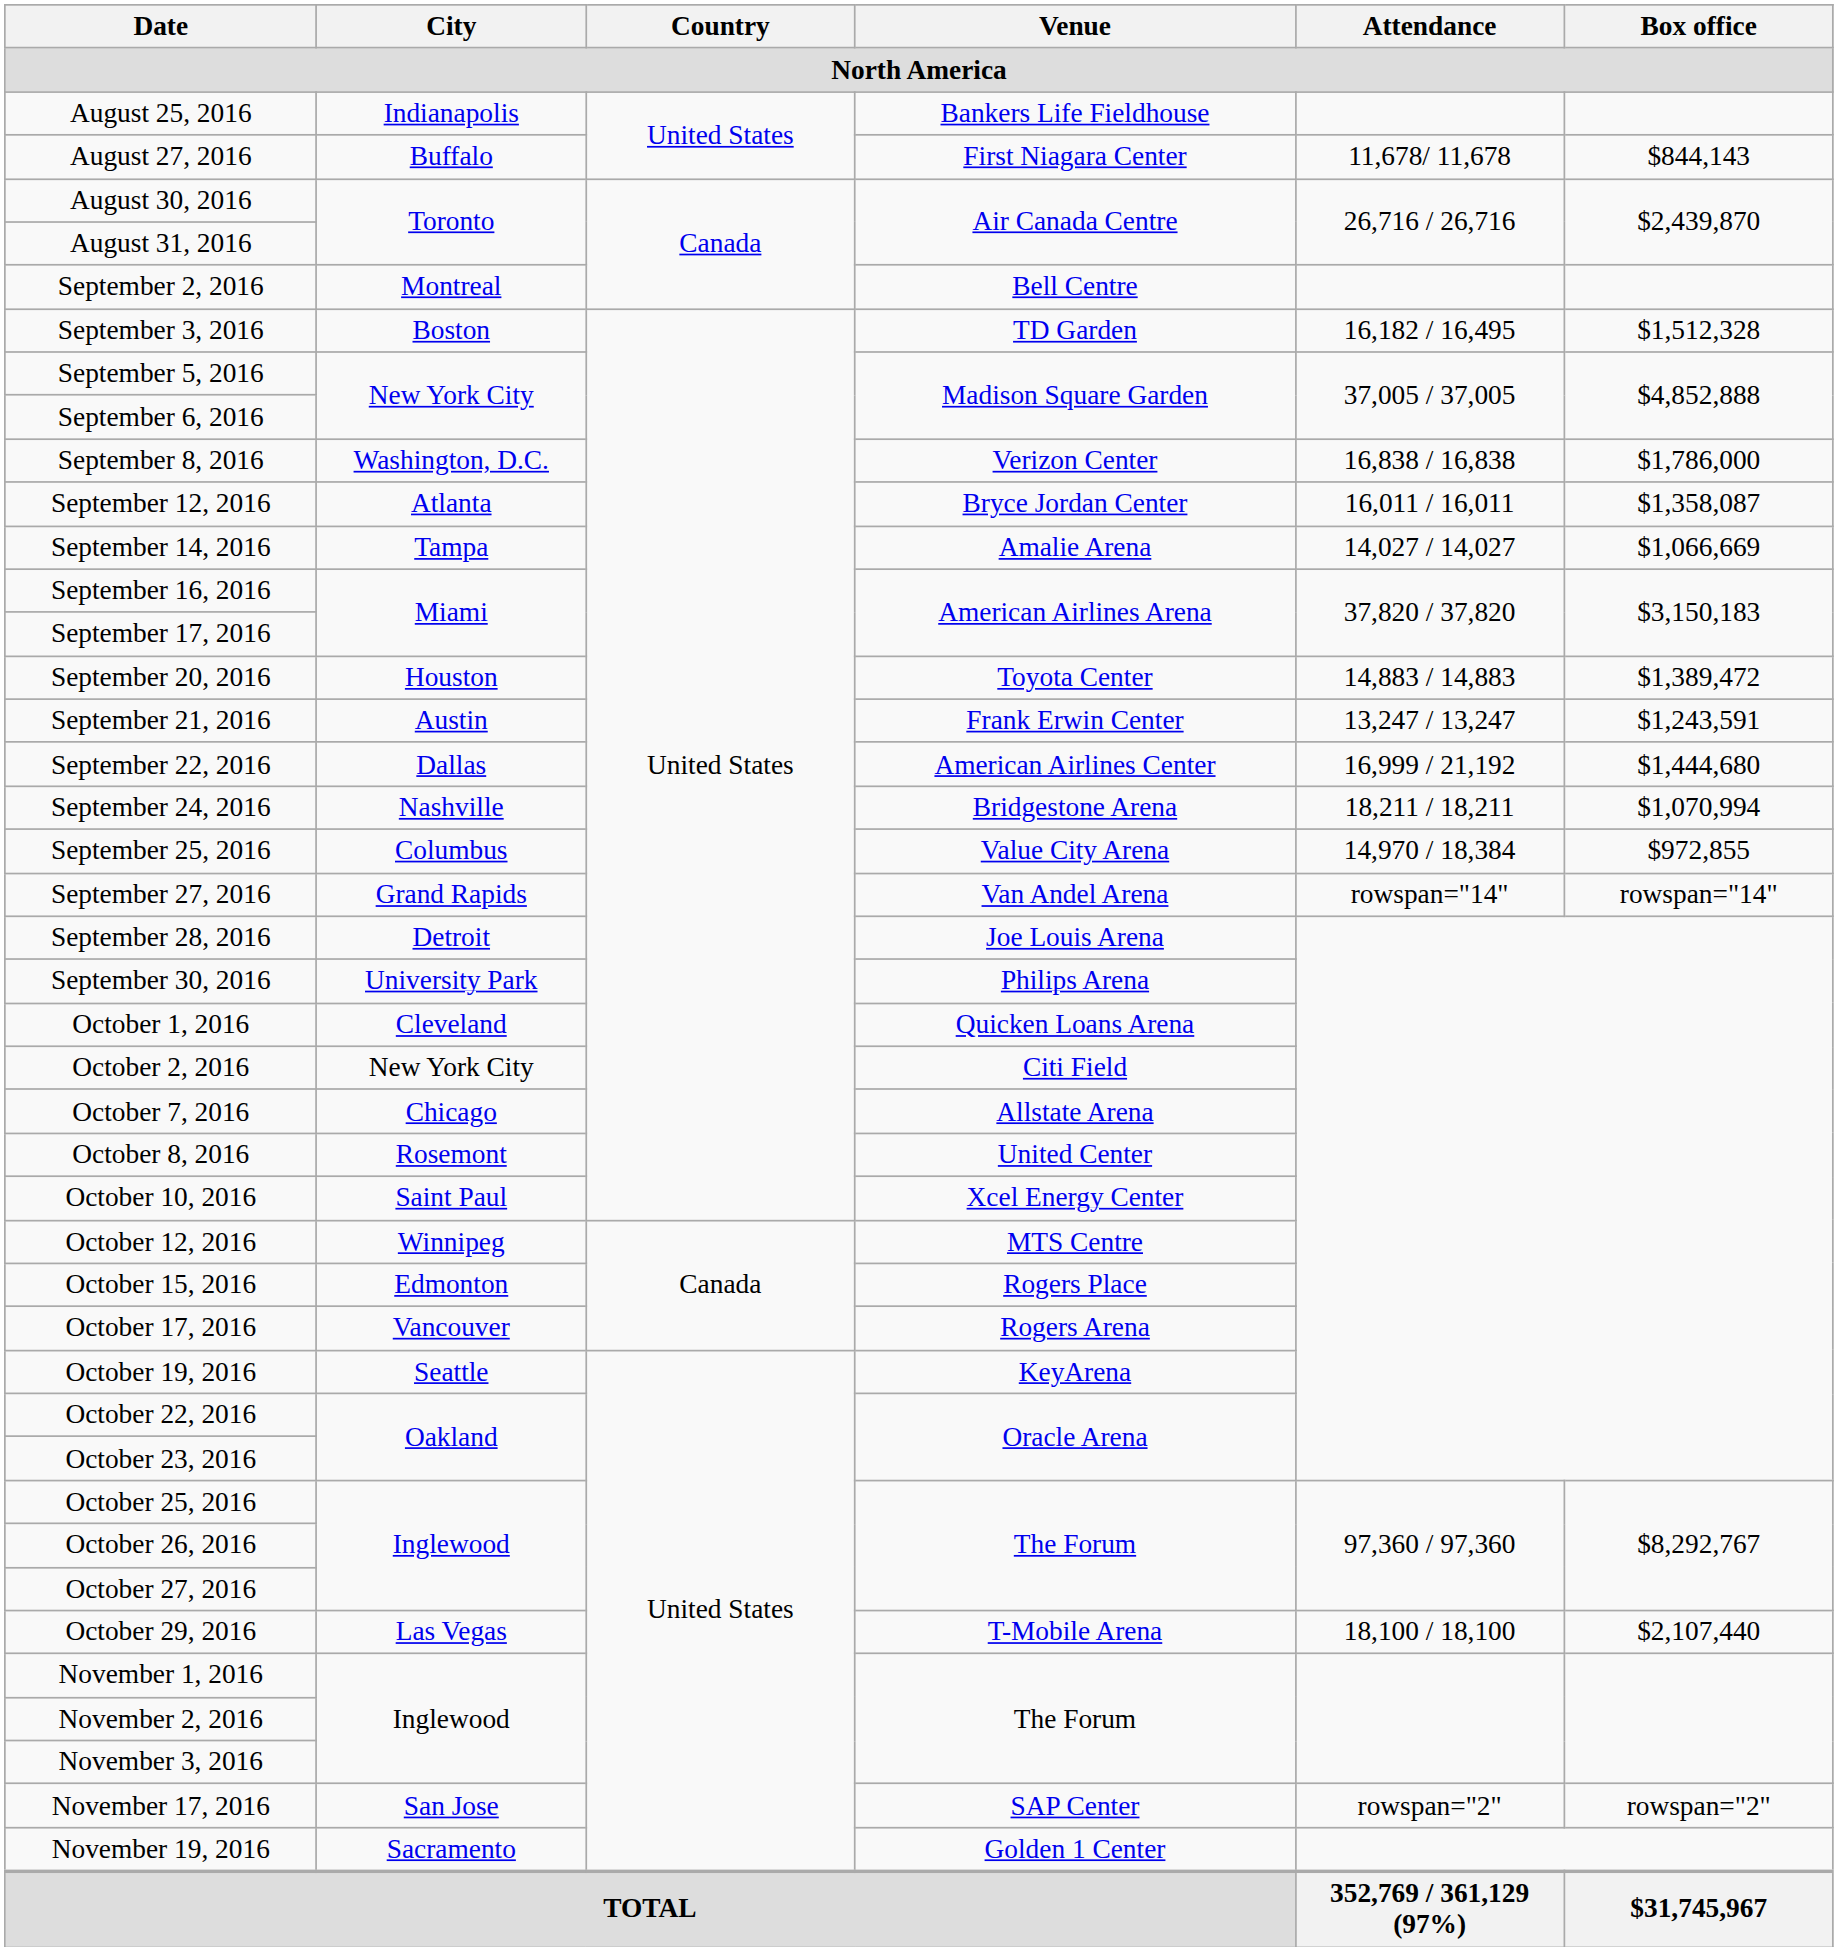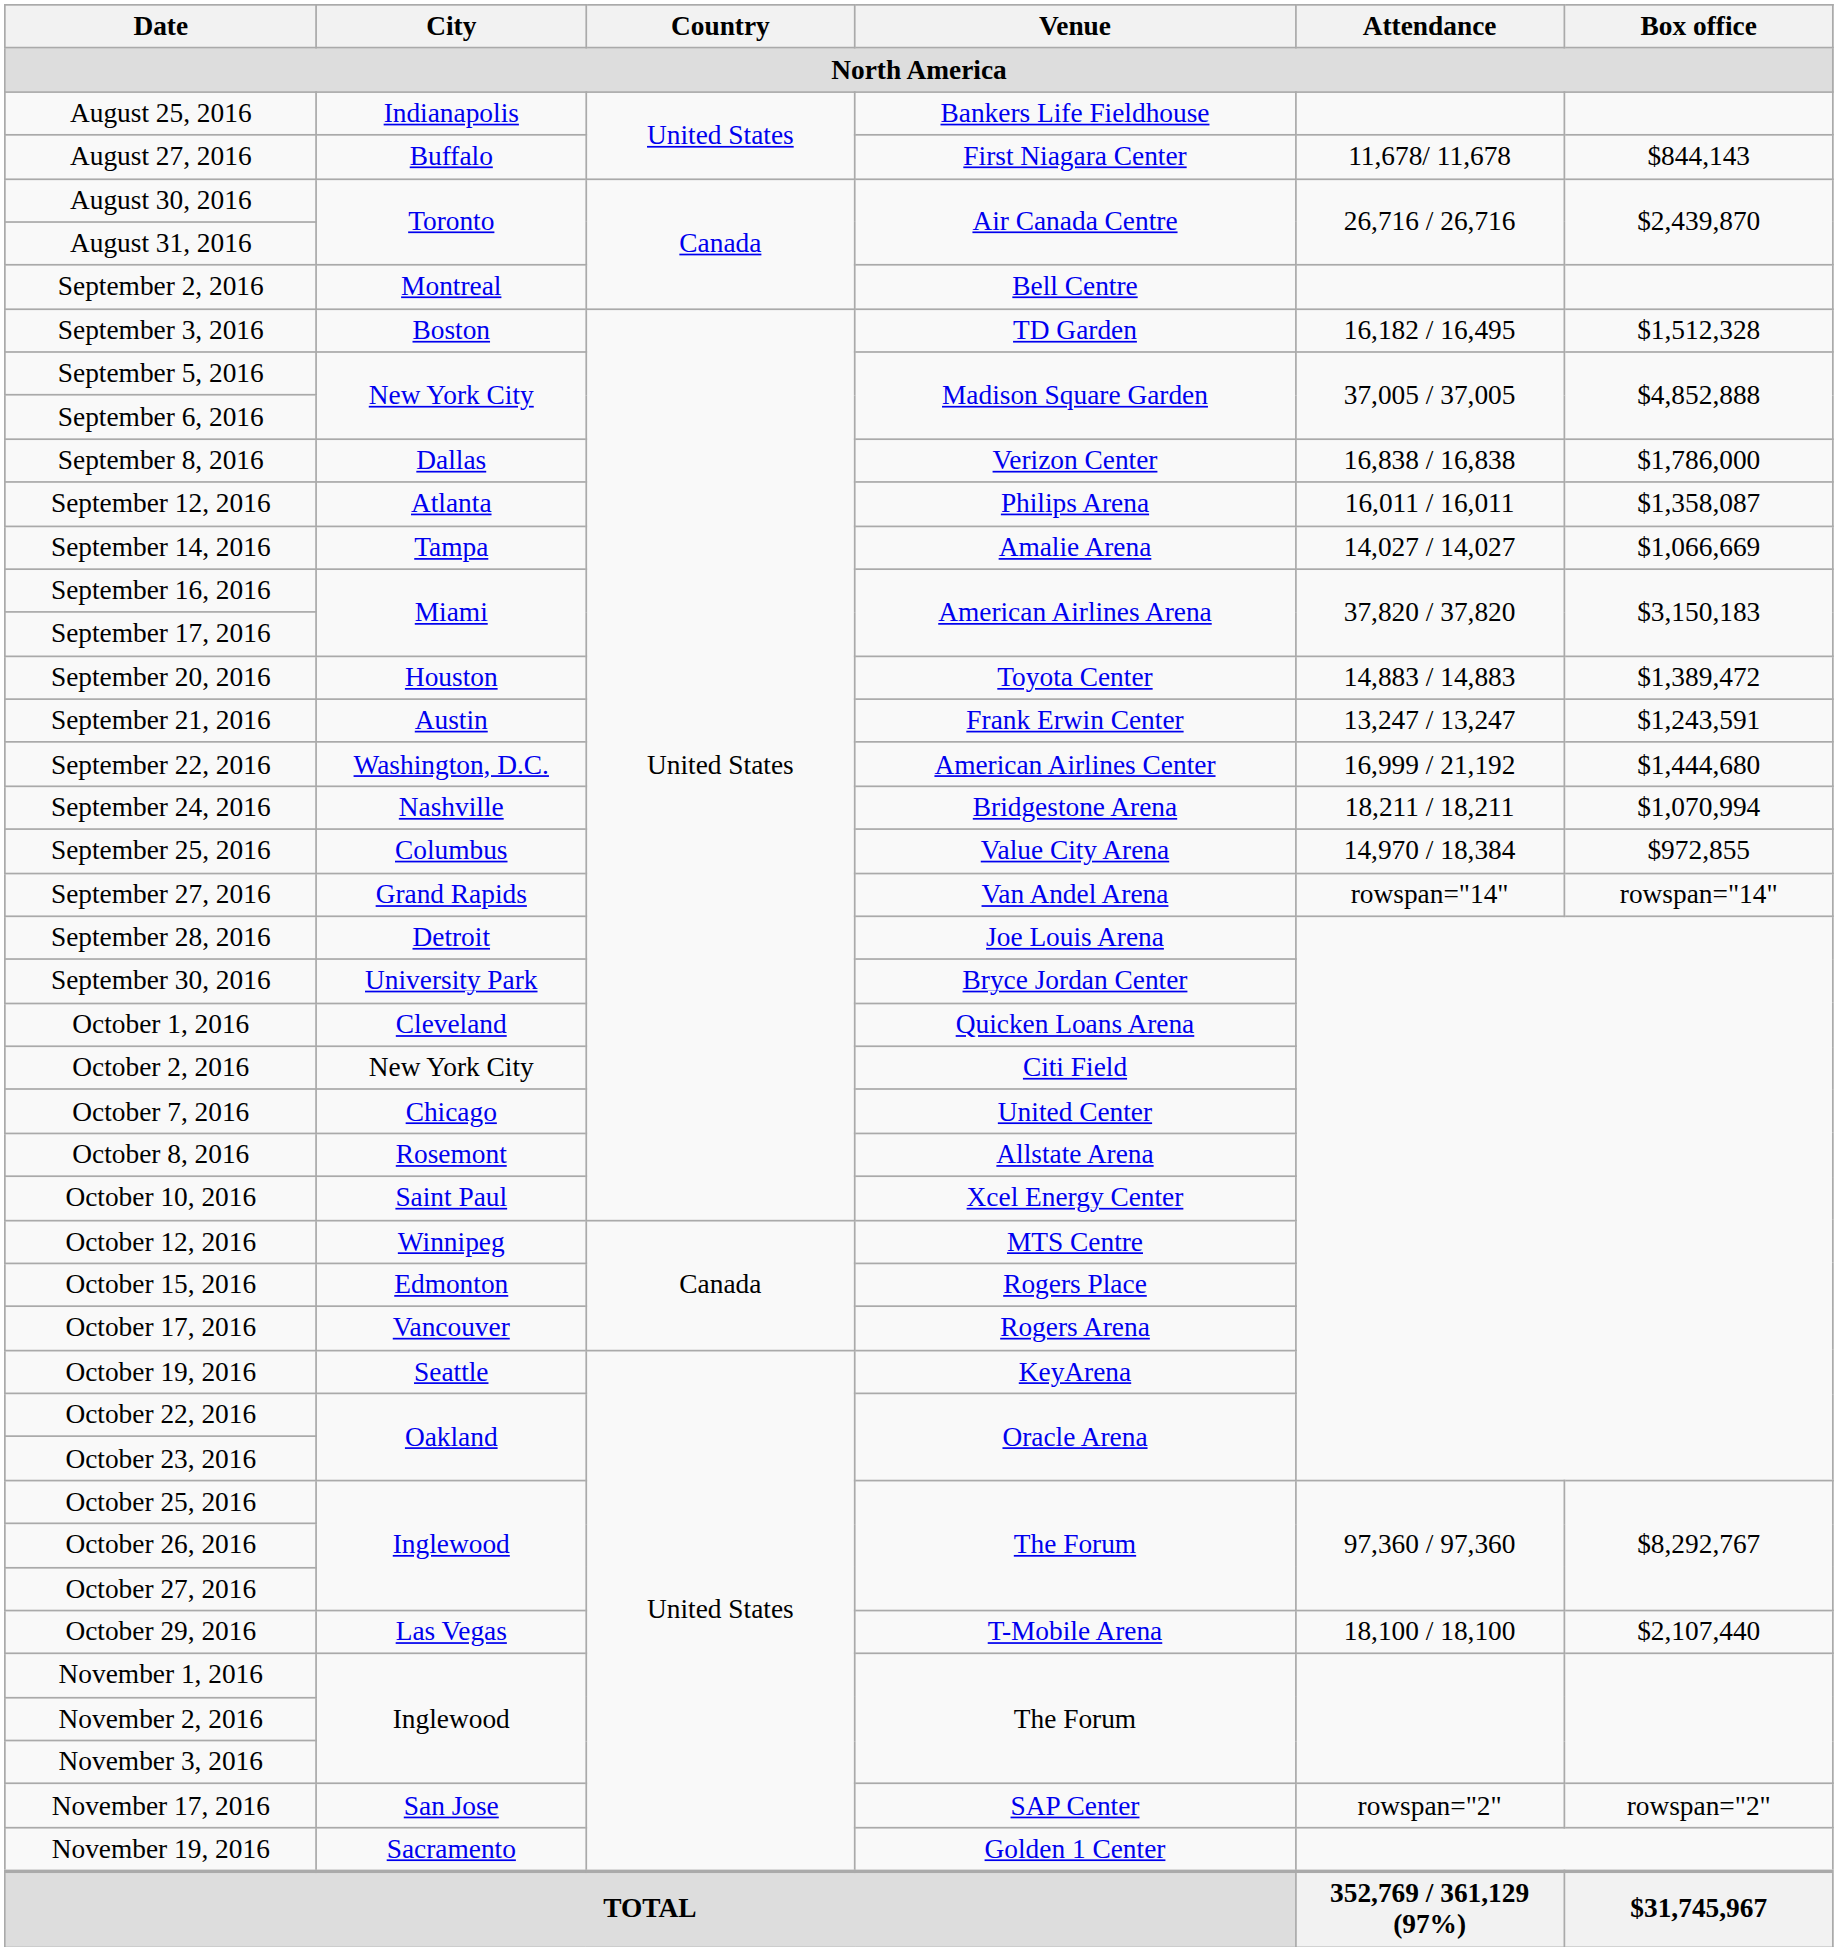(451, 460) Washington, D.C. -> (451, 460) Dallas
(1075, 503) Bryce Jordan Center -> (1075, 503) Philips Arena
(451, 763) Dallas -> (451, 763) Washington, D.C.
(1075, 980) Philips Arena -> (1075, 980) Bryce Jordan Center
(1075, 1110) Allstate Arena -> (1075, 1110) United Center
(1075, 1154) United Center -> (1075, 1154) Allstate Arena
